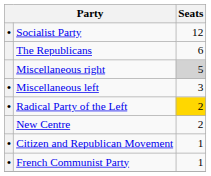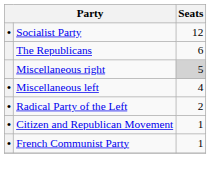(201, 88) 3 -> (201, 88) 4
(201, 106) gold background -> (201, 106) no background
- row: (43, 125)
